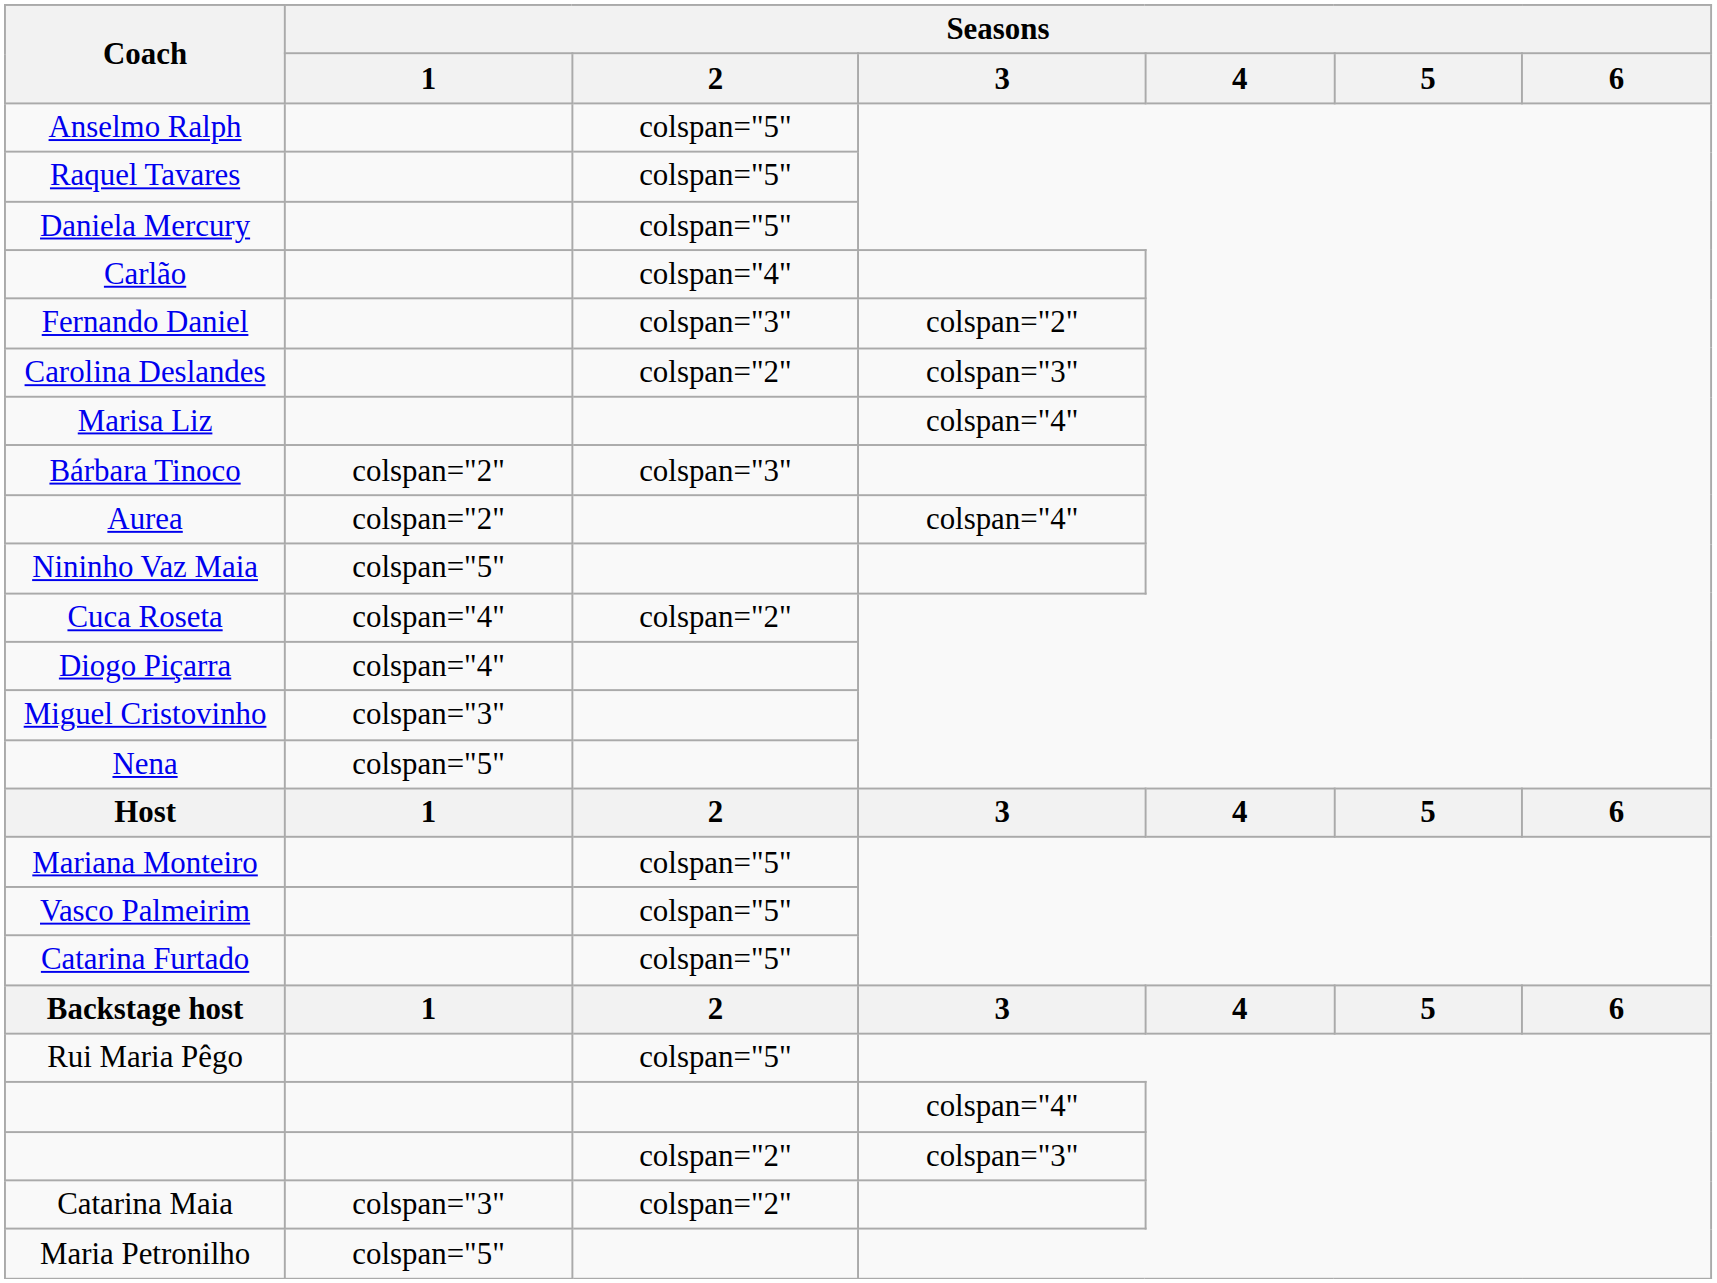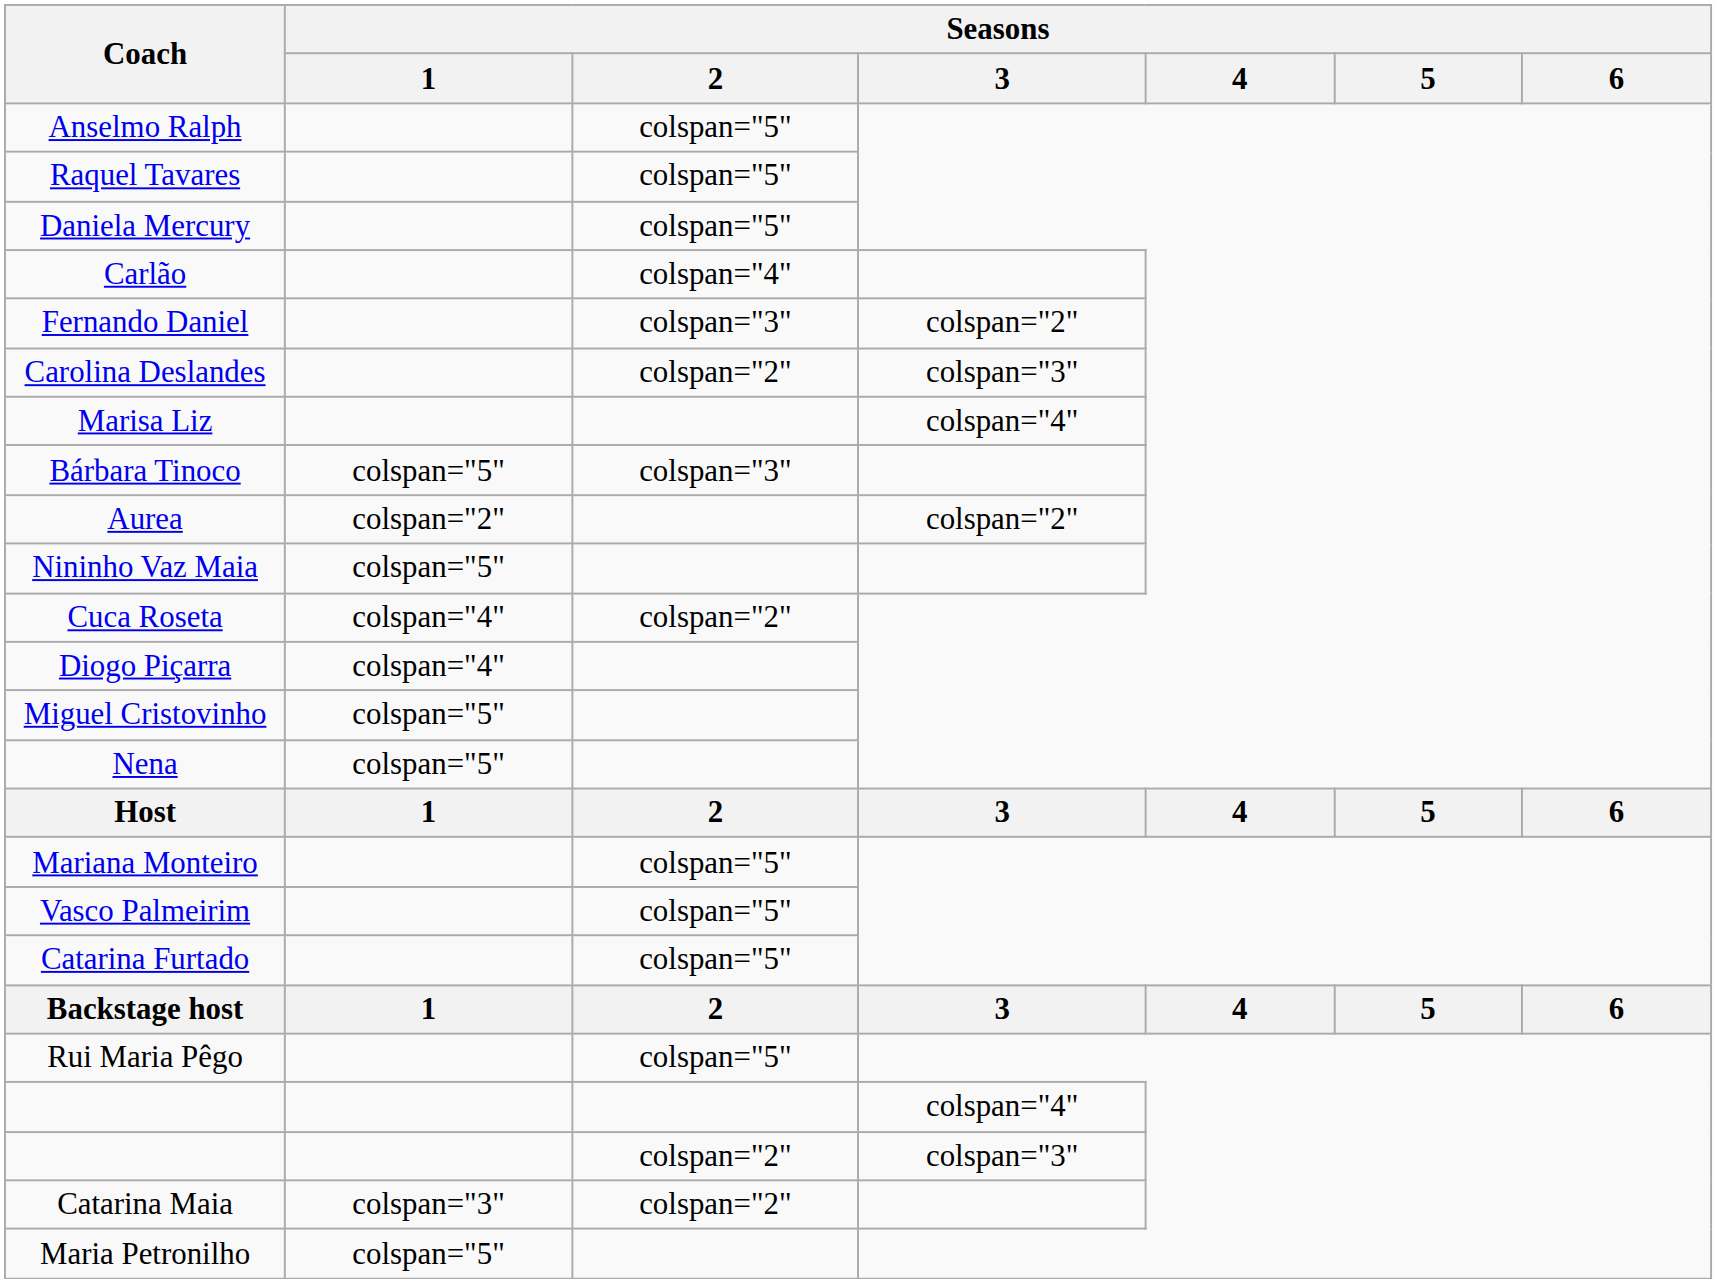(429, 469) colspan="2" -> (429, 469) colspan="5"
(1002, 518) colspan="4" -> (1002, 518) colspan="2"
(429, 714) colspan="3" -> (429, 714) colspan="5"
